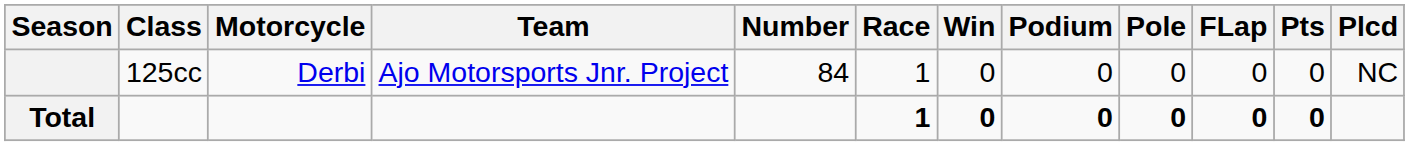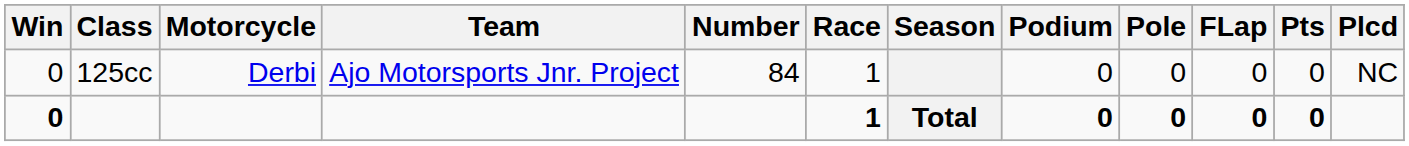columns swapped: (62, 27) <-> (969, 27)
